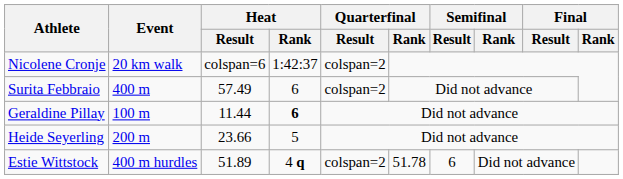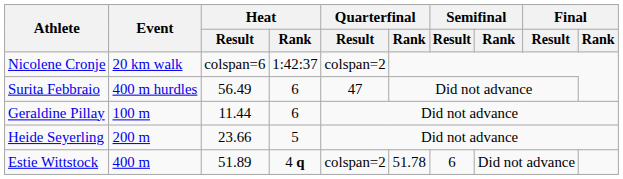(131, 89) 400 m -> (155, 89) 400 m hurdles
(235, 89) 57.49 -> (235, 89) 56.49
(355, 89) colspan=2 -> (355, 89) 47
(295, 113) bold -> (295, 113) normal
(155, 162) 400 m hurdles -> (131, 162) 400 m
